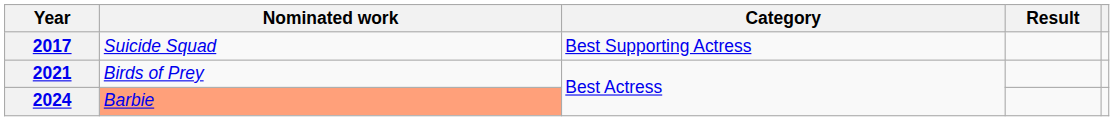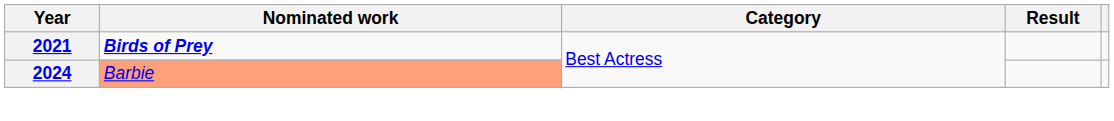- row: (52, 45)
(154, 73) normal -> (158, 45) bold
